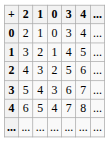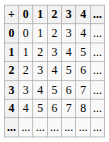columns swapped: (54, 14) <-> (26, 14)
